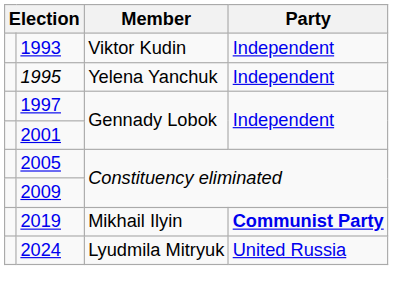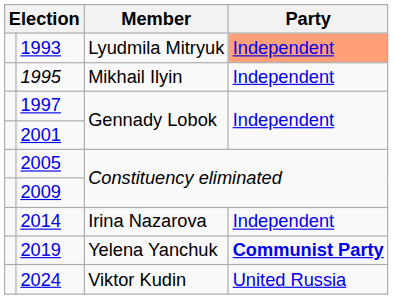(137, 47) Viktor Kudin -> (156, 47) Lyudmila Mitryuk
(283, 47) no background -> (283, 47) lightsalmon background
(153, 76) Yelena Yanchuk -> (135, 76) Mikhail Ilyin
+ row: (41, 221)
(135, 221) Mikhail Ilyin -> (153, 250) Yelena Yanchuk
(156, 250) Lyudmila Mitryuk -> (137, 279) Viktor Kudin
